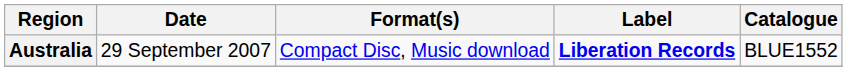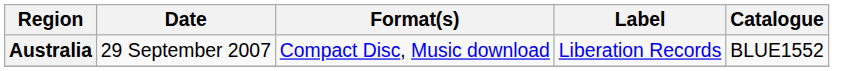(647, 50) bold -> (640, 50) normal
